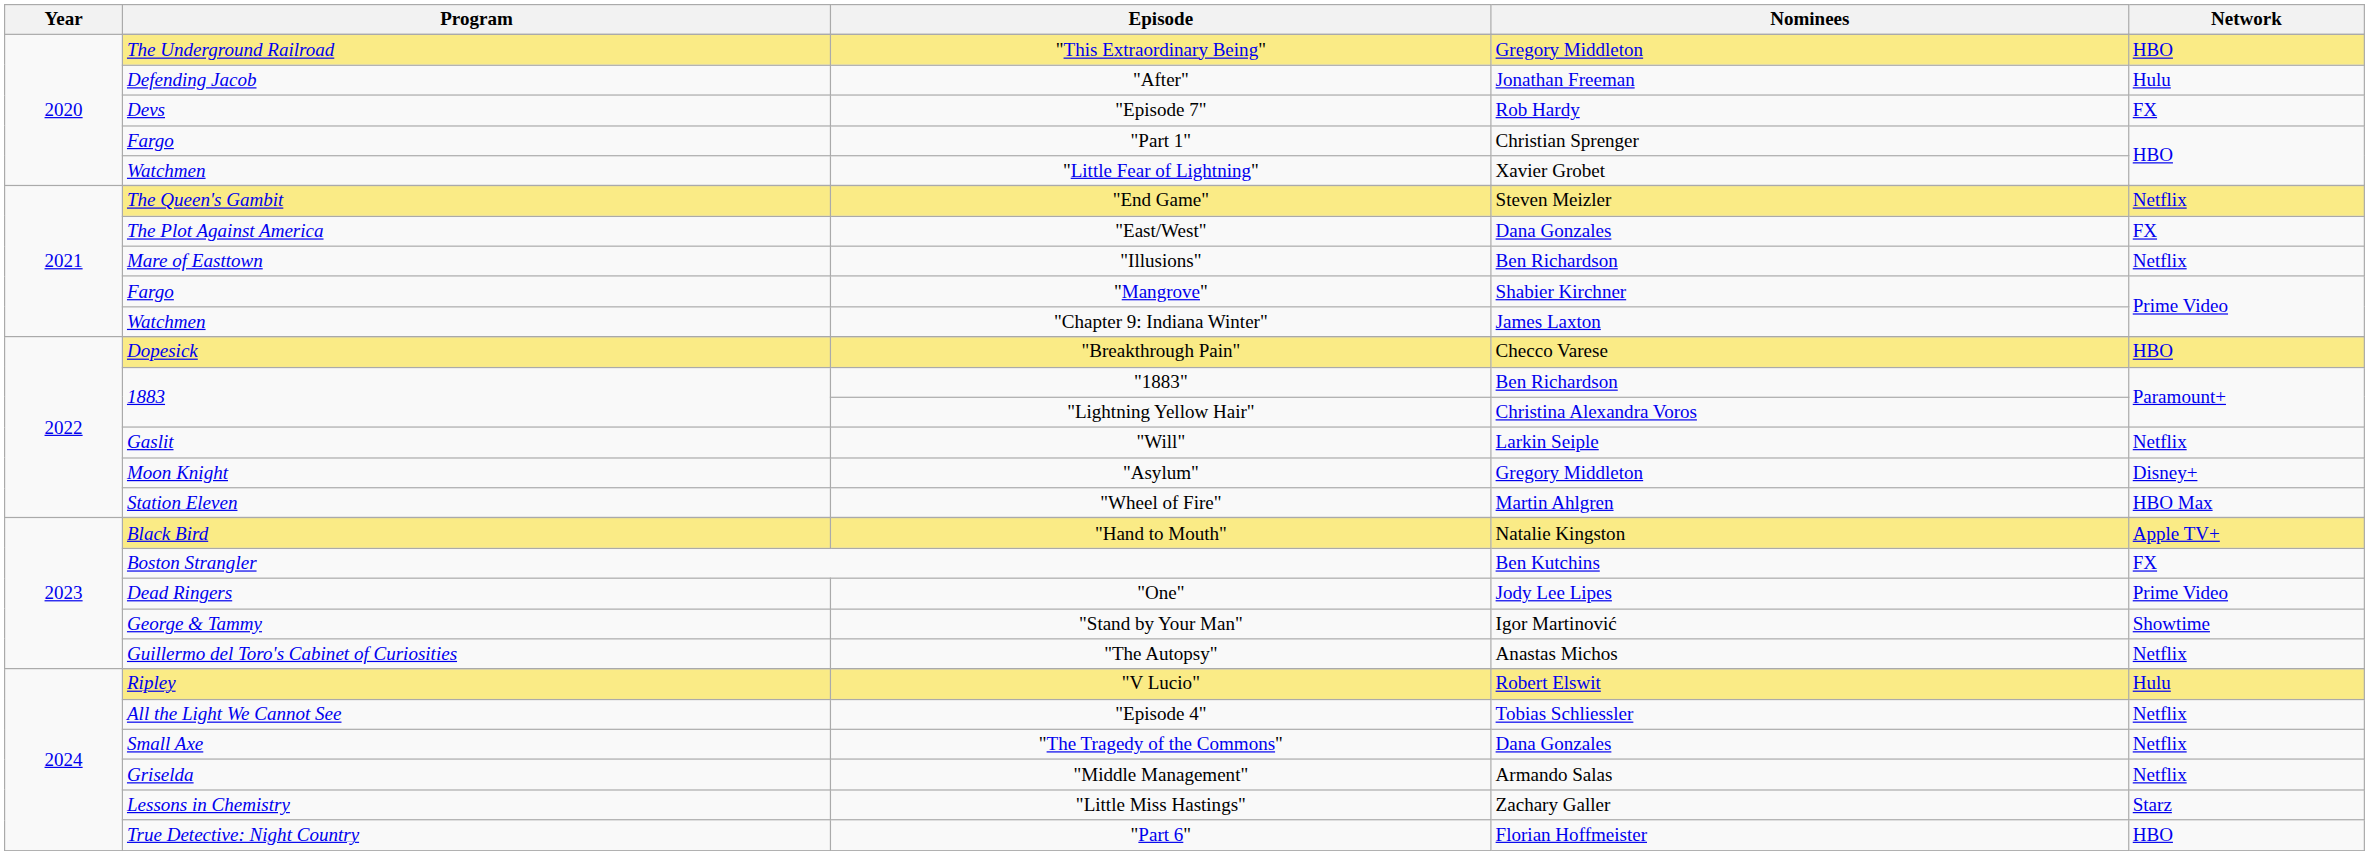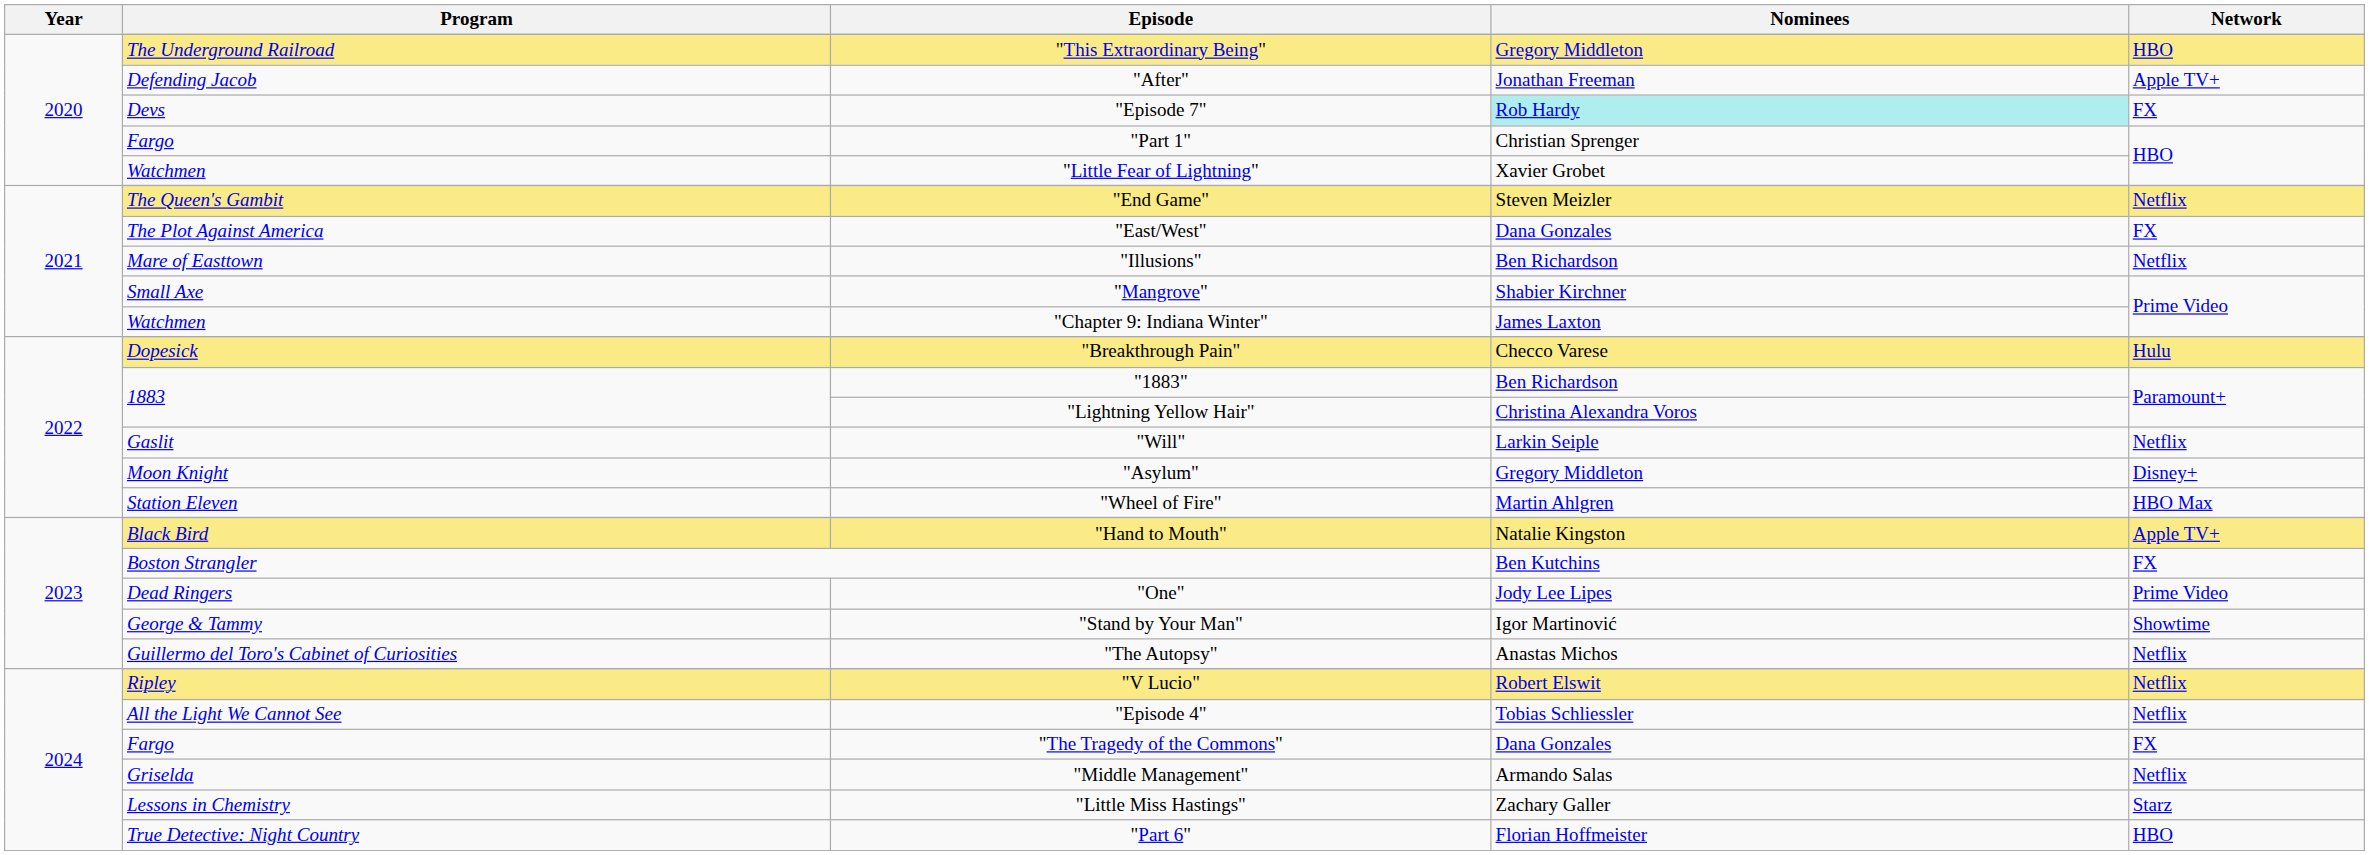(2152, 79) Hulu -> (2176, 79) Apple TV+
(1538, 110) no background -> (1538, 110) paleturquoise background
(150, 291) Fargo -> (165, 291) Small Axe
(2153, 351) HBO -> (2152, 351) Hulu
(2152, 683) Hulu -> (2160, 683) Netflix
(165, 744) Small Axe -> (150, 744) Fargo
(2160, 744) Netflix -> (2145, 744) FX
